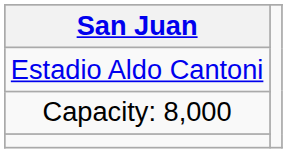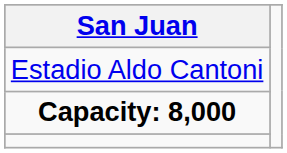(137, 112) normal -> (137, 112) bold
